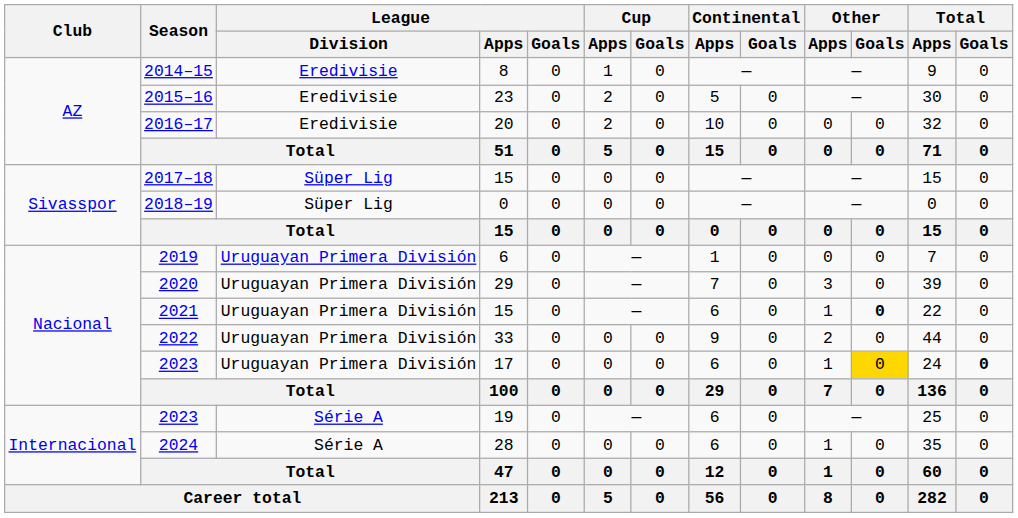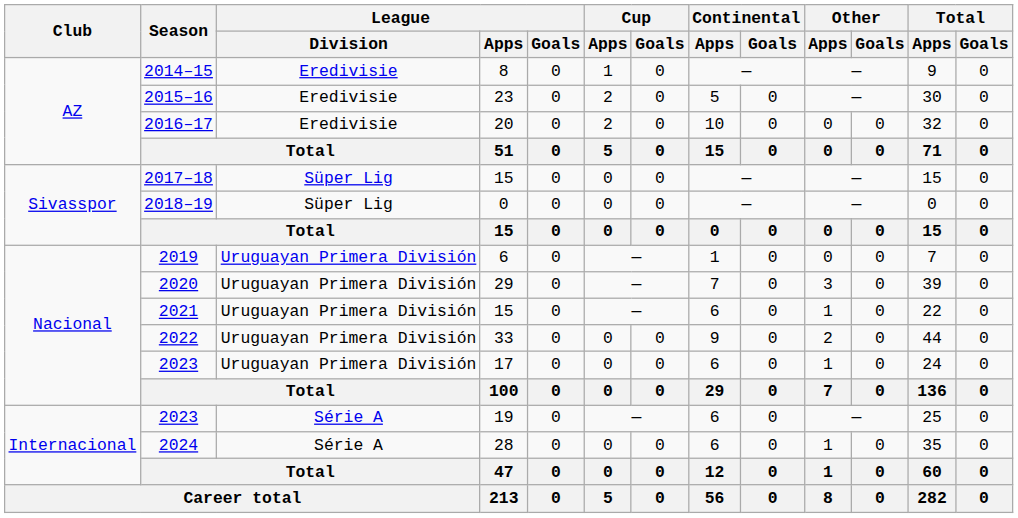(880, 312) bold -> (880, 312) normal
(880, 365) gold background -> (880, 365) no background
(984, 365) bold -> (984, 365) normal
